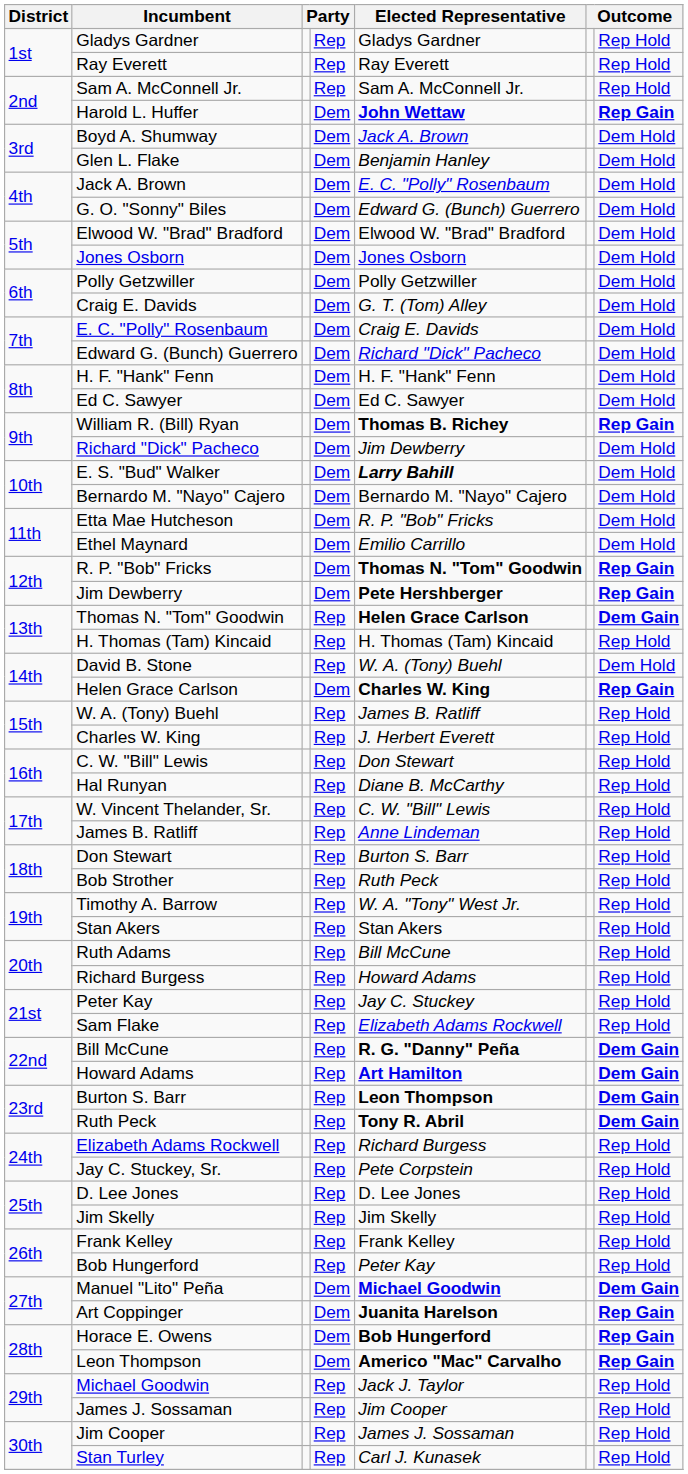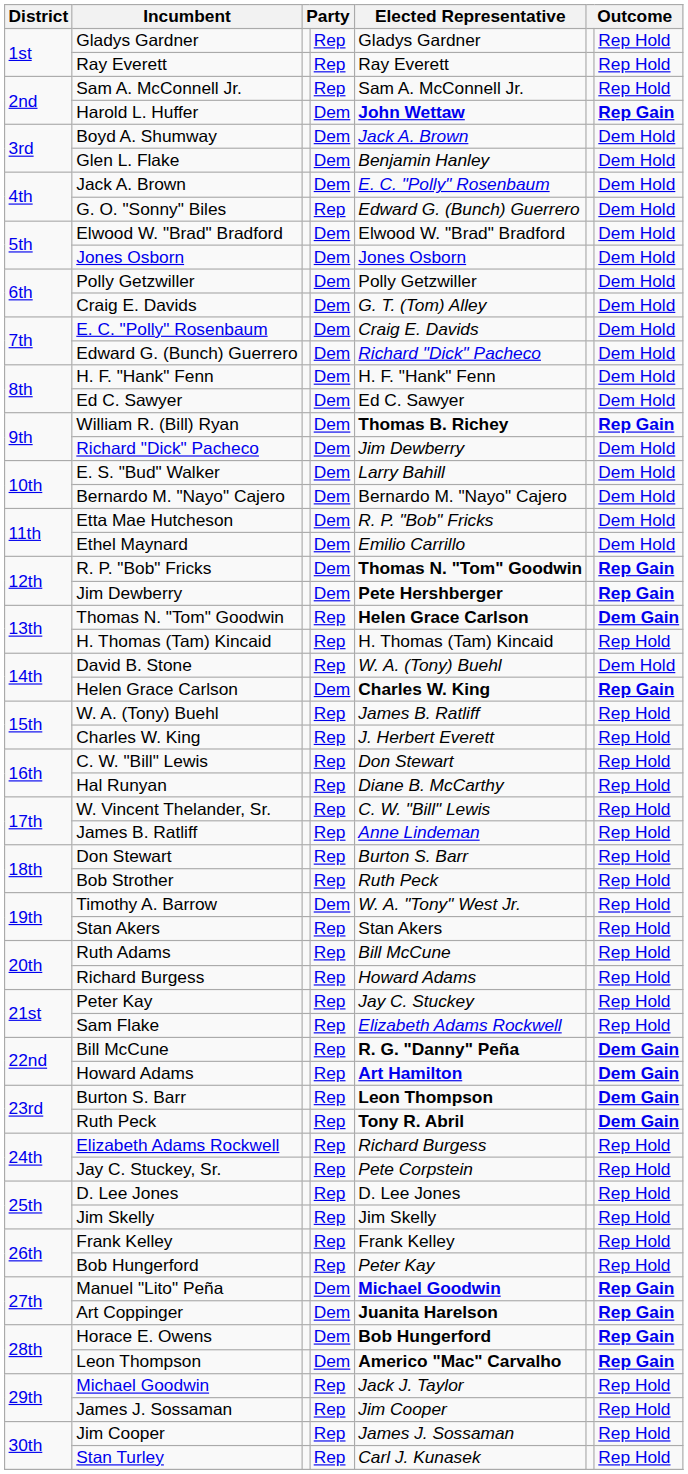(332, 208) Dem -> (330, 208) Rep
(406, 472) bold -> (402, 472) normal
(330, 905) Rep -> (332, 905) Dem
(639, 1289) Dem Gain -> (636, 1289) Rep Gain
